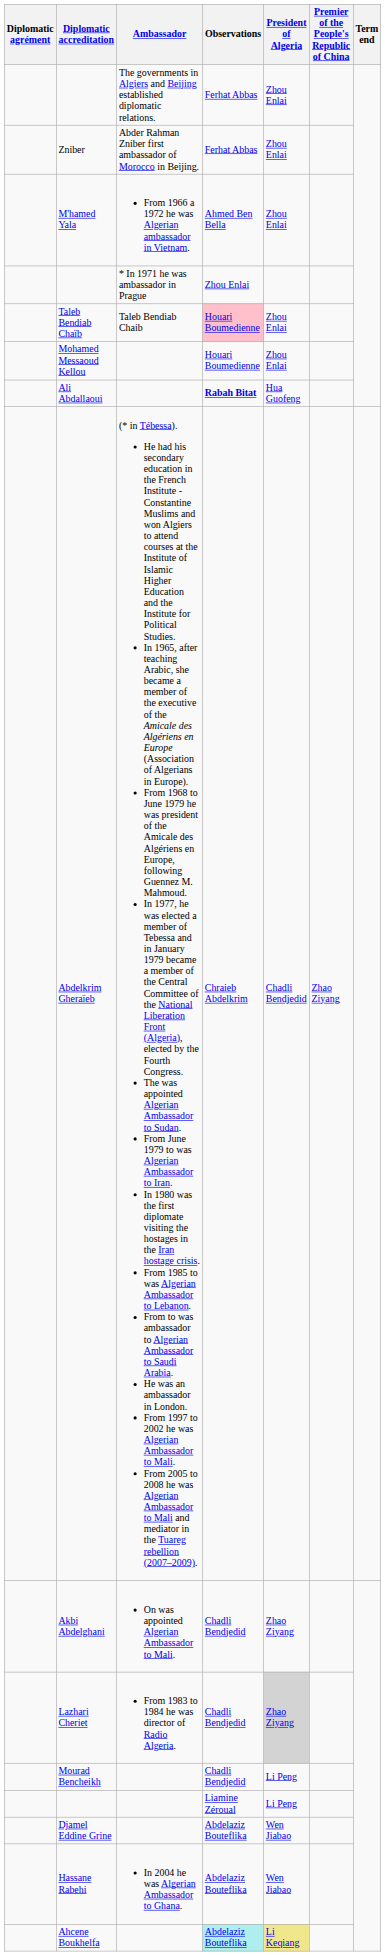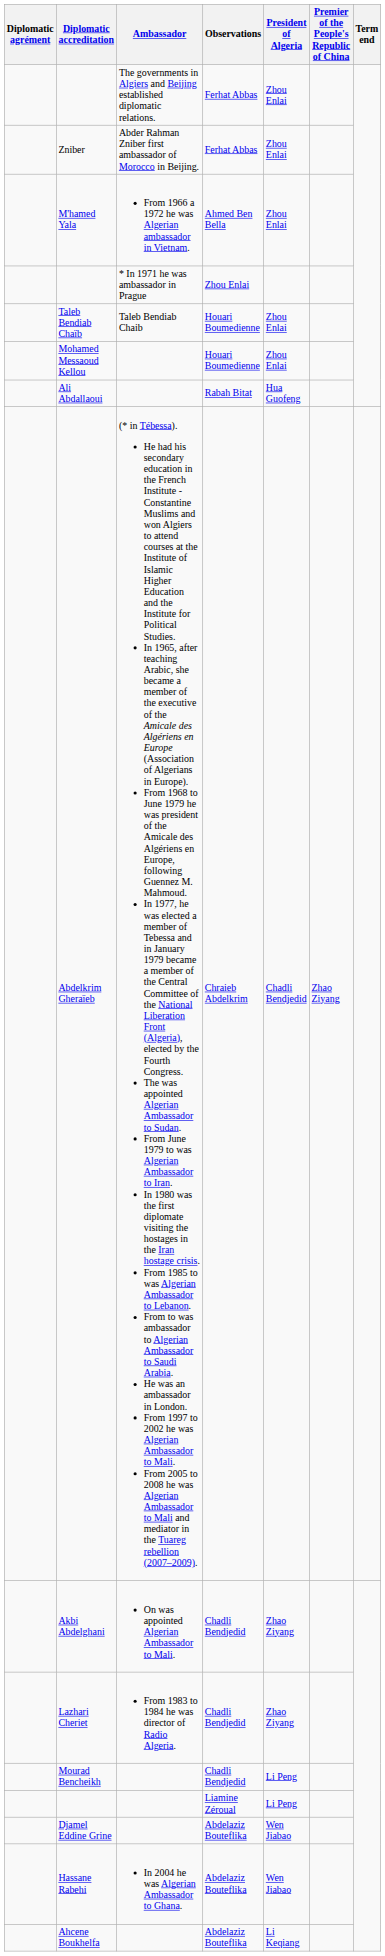(232, 322) pink background -> (232, 322) no background
(231, 393) bold -> (228, 393) normal
(280, 1717) lightgrey background -> (280, 1717) no background
(226, 1937) paleturquoise background -> (226, 1937) no background
(283, 1937) khaki background -> (283, 1937) no background
